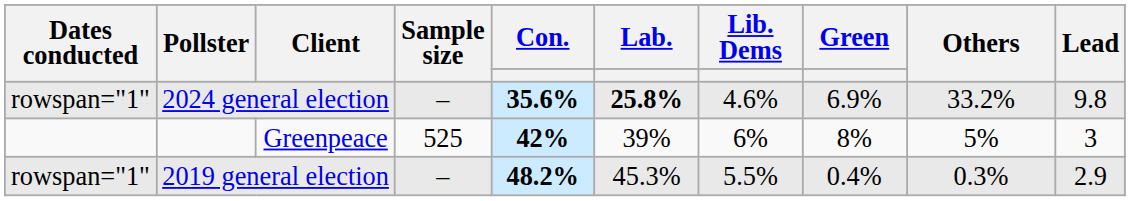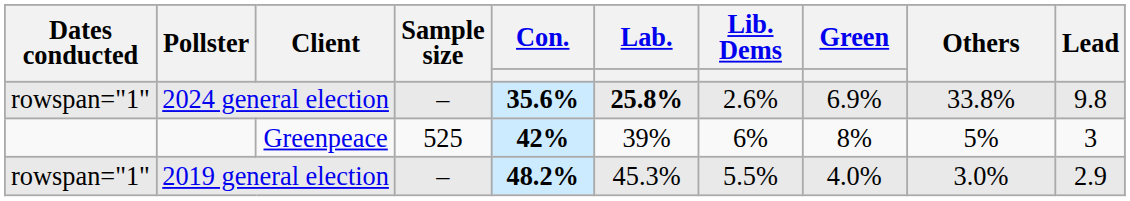(750, 100) 4.6% -> (750, 100) 2.6%
(981, 100) 33.2% -> (981, 100) 33.8%
(854, 176) 0.4% -> (854, 176) 4.0%
(981, 176) 0.3% -> (981, 176) 3.0%
